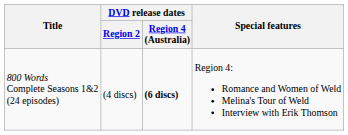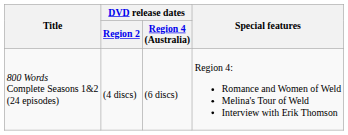(161, 95) bold -> (161, 95) normal
